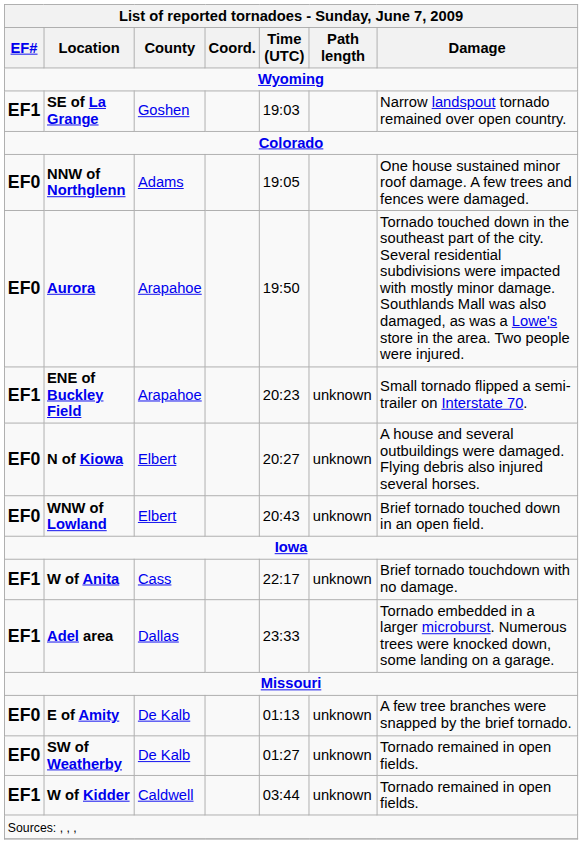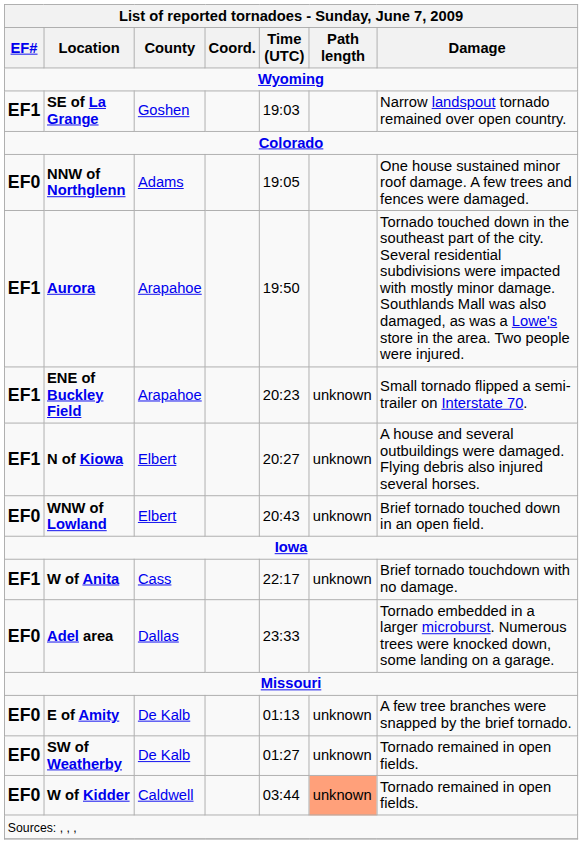(24, 288) EF0 -> (24, 288) EF1
(24, 459) EF0 -> (24, 459) EF1
(24, 635) EF1 -> (24, 635) EF0
(24, 795) EF1 -> (24, 795) EF0
(342, 795) no background -> (342, 795) lightsalmon background
